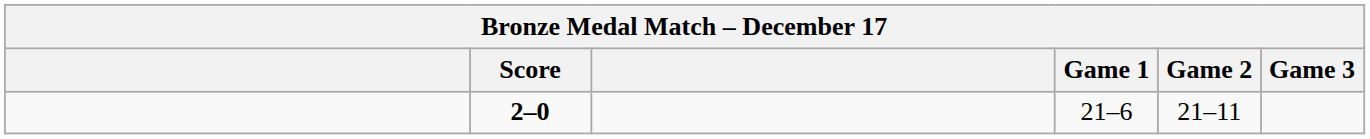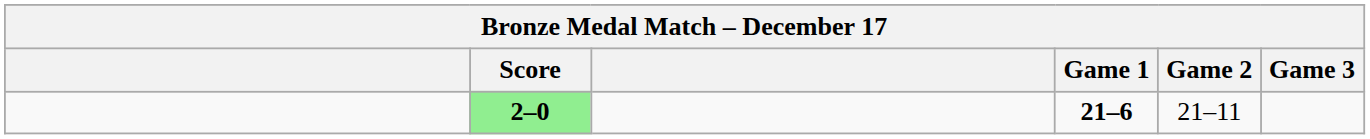(530, 112) no background -> (530, 112) lightgreen background
(1107, 112) normal -> (1107, 112) bold
